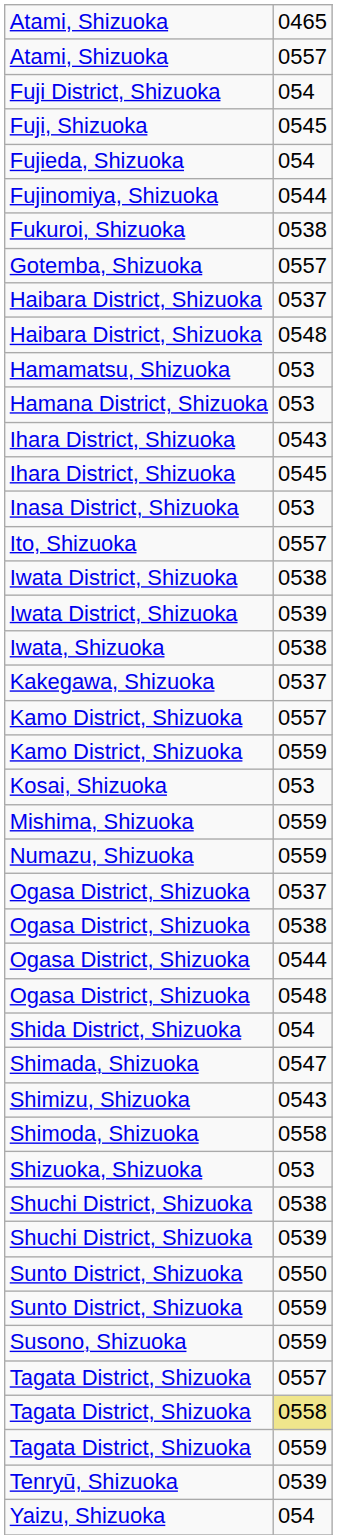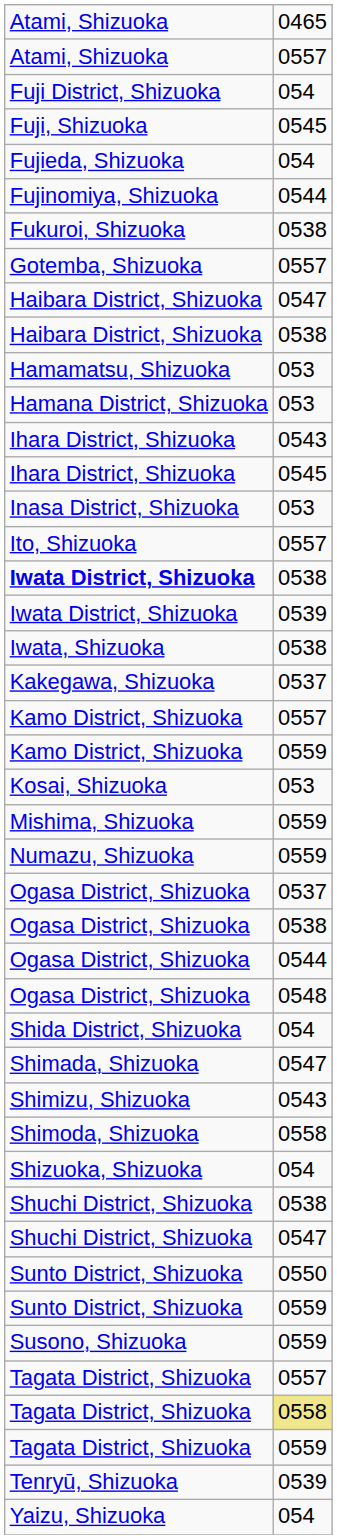(302, 299) 0537 -> (302, 299) 0547
(302, 334) 0548 -> (302, 334) 0538
(124, 578) normal -> (132, 578) bold
(296, 1169) 053 -> (296, 1169) 054
(302, 1238) 0539 -> (302, 1238) 0547
